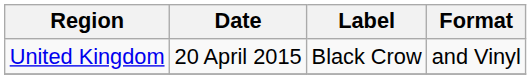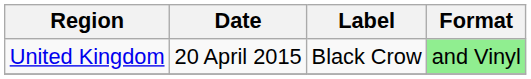(476, 56) no background -> (476, 56) lightgreen background
